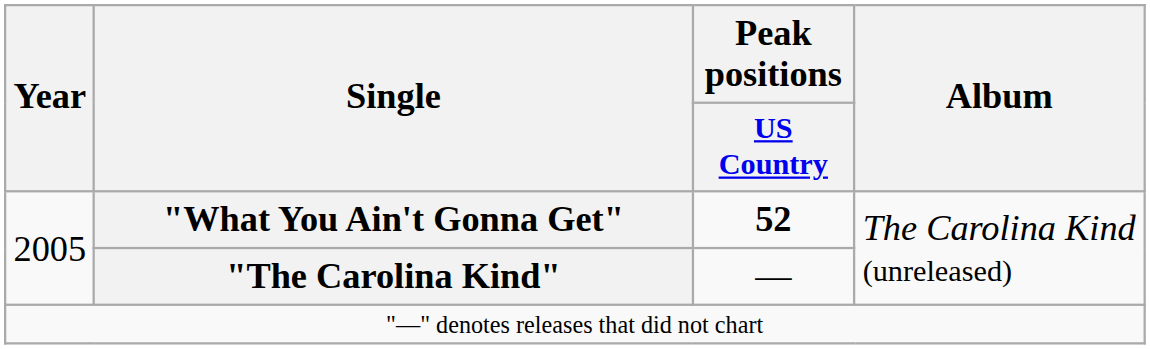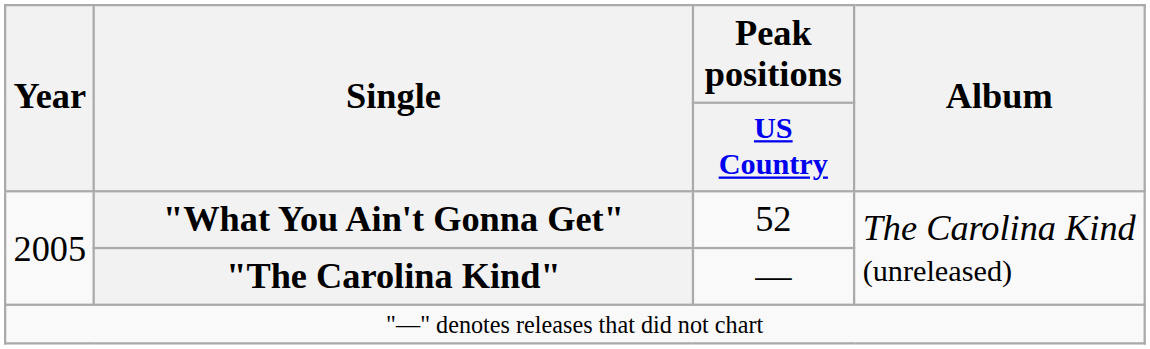(773, 218) bold -> (773, 218) normal
